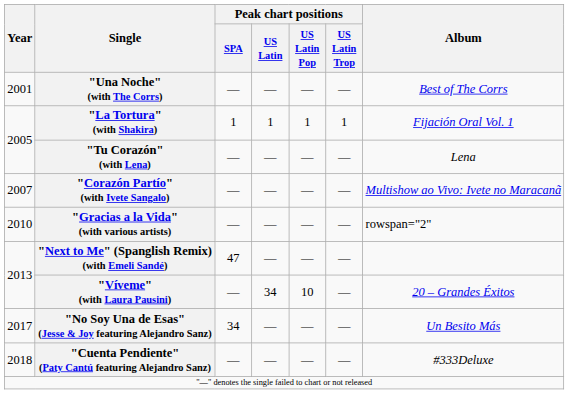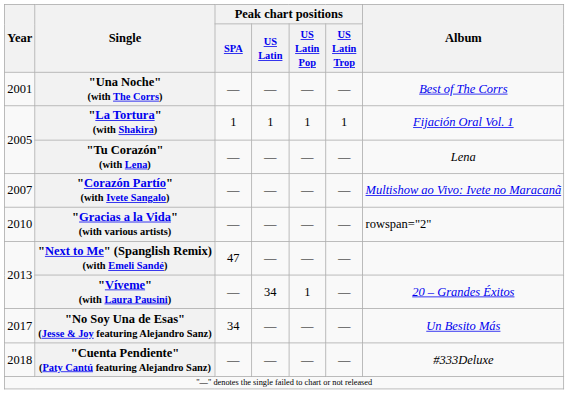(307, 292) 10 -> (307, 292) 1
